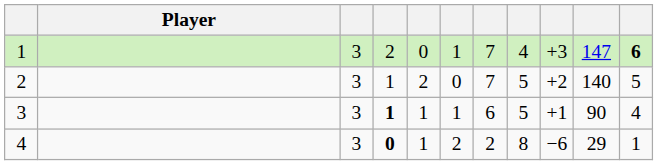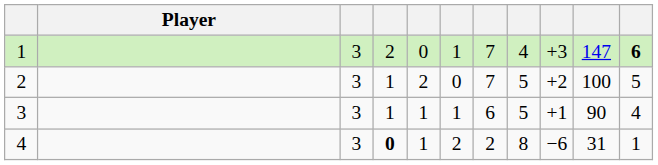(596, 81) 140 -> (596, 81) 100
(390, 112) bold -> (390, 112) normal
(596, 143) 29 -> (596, 143) 31
